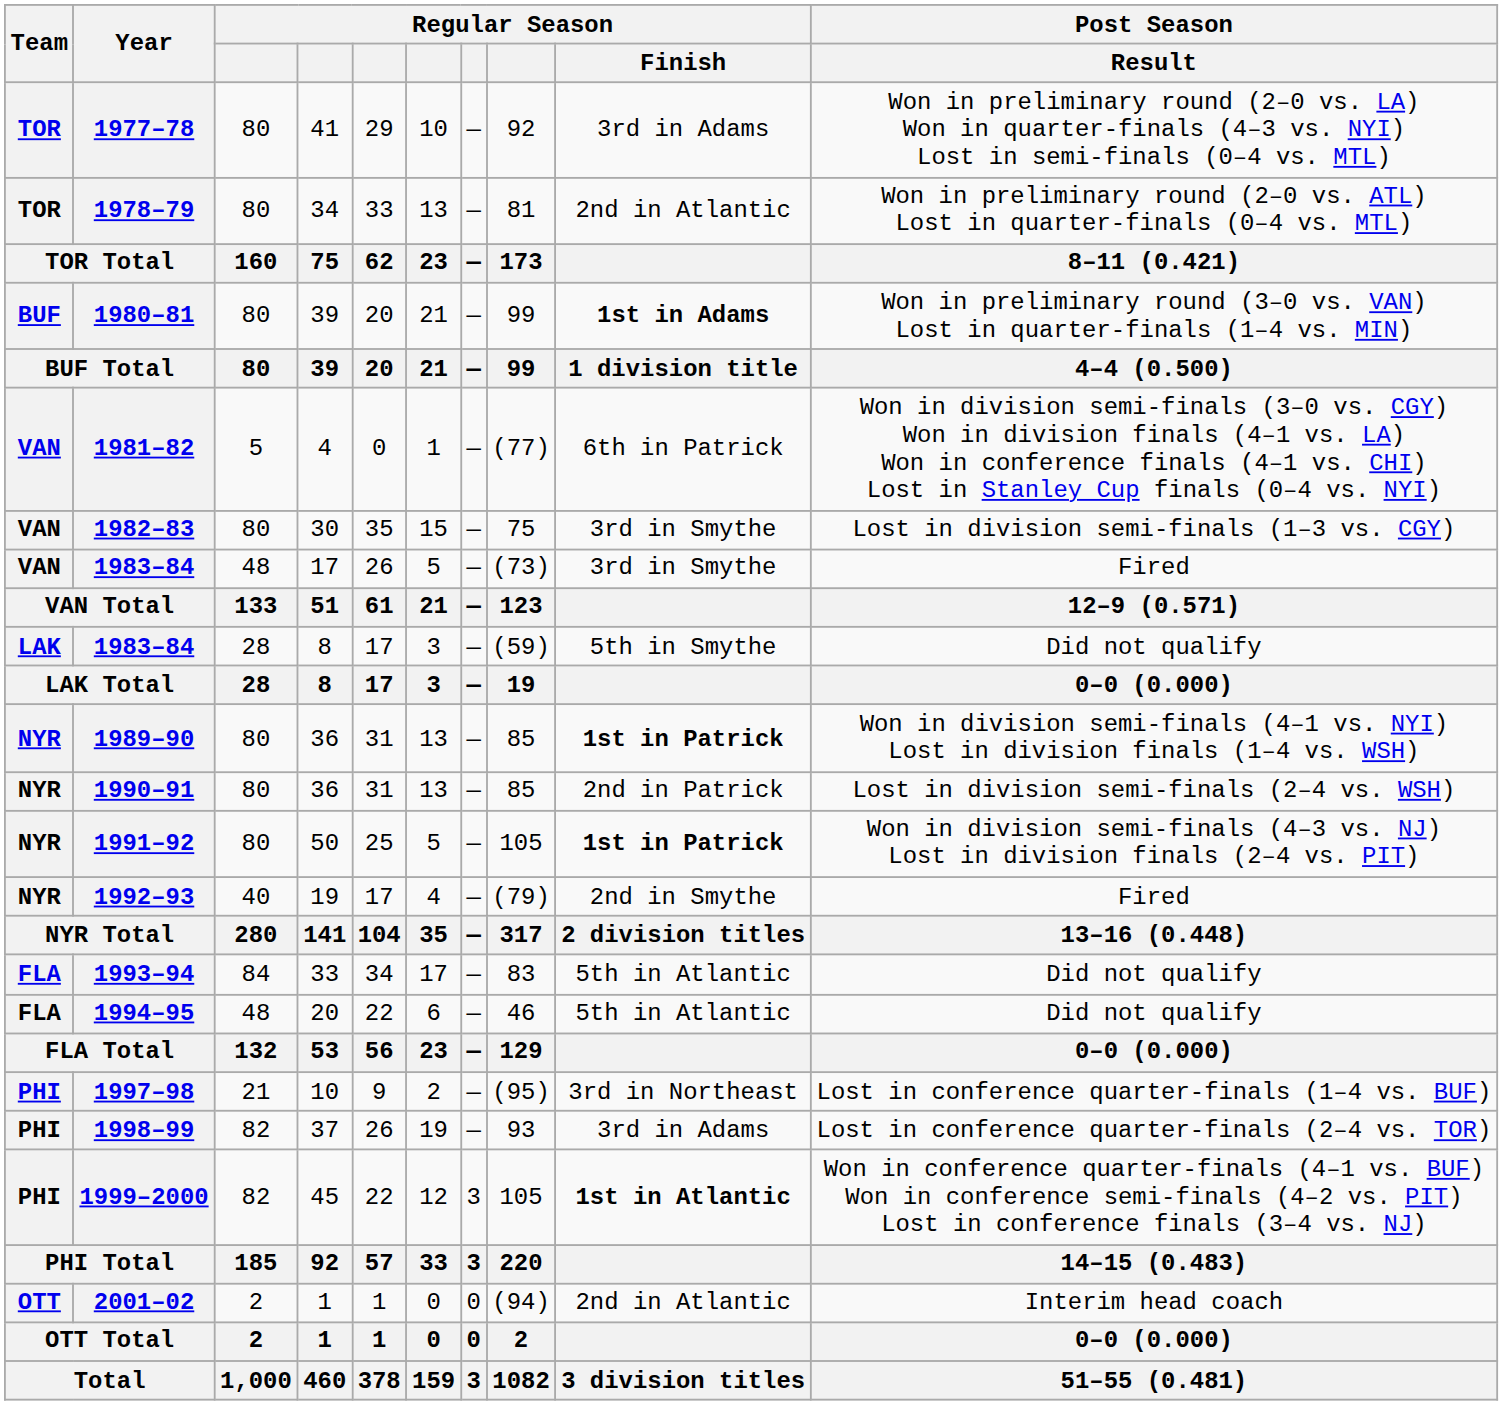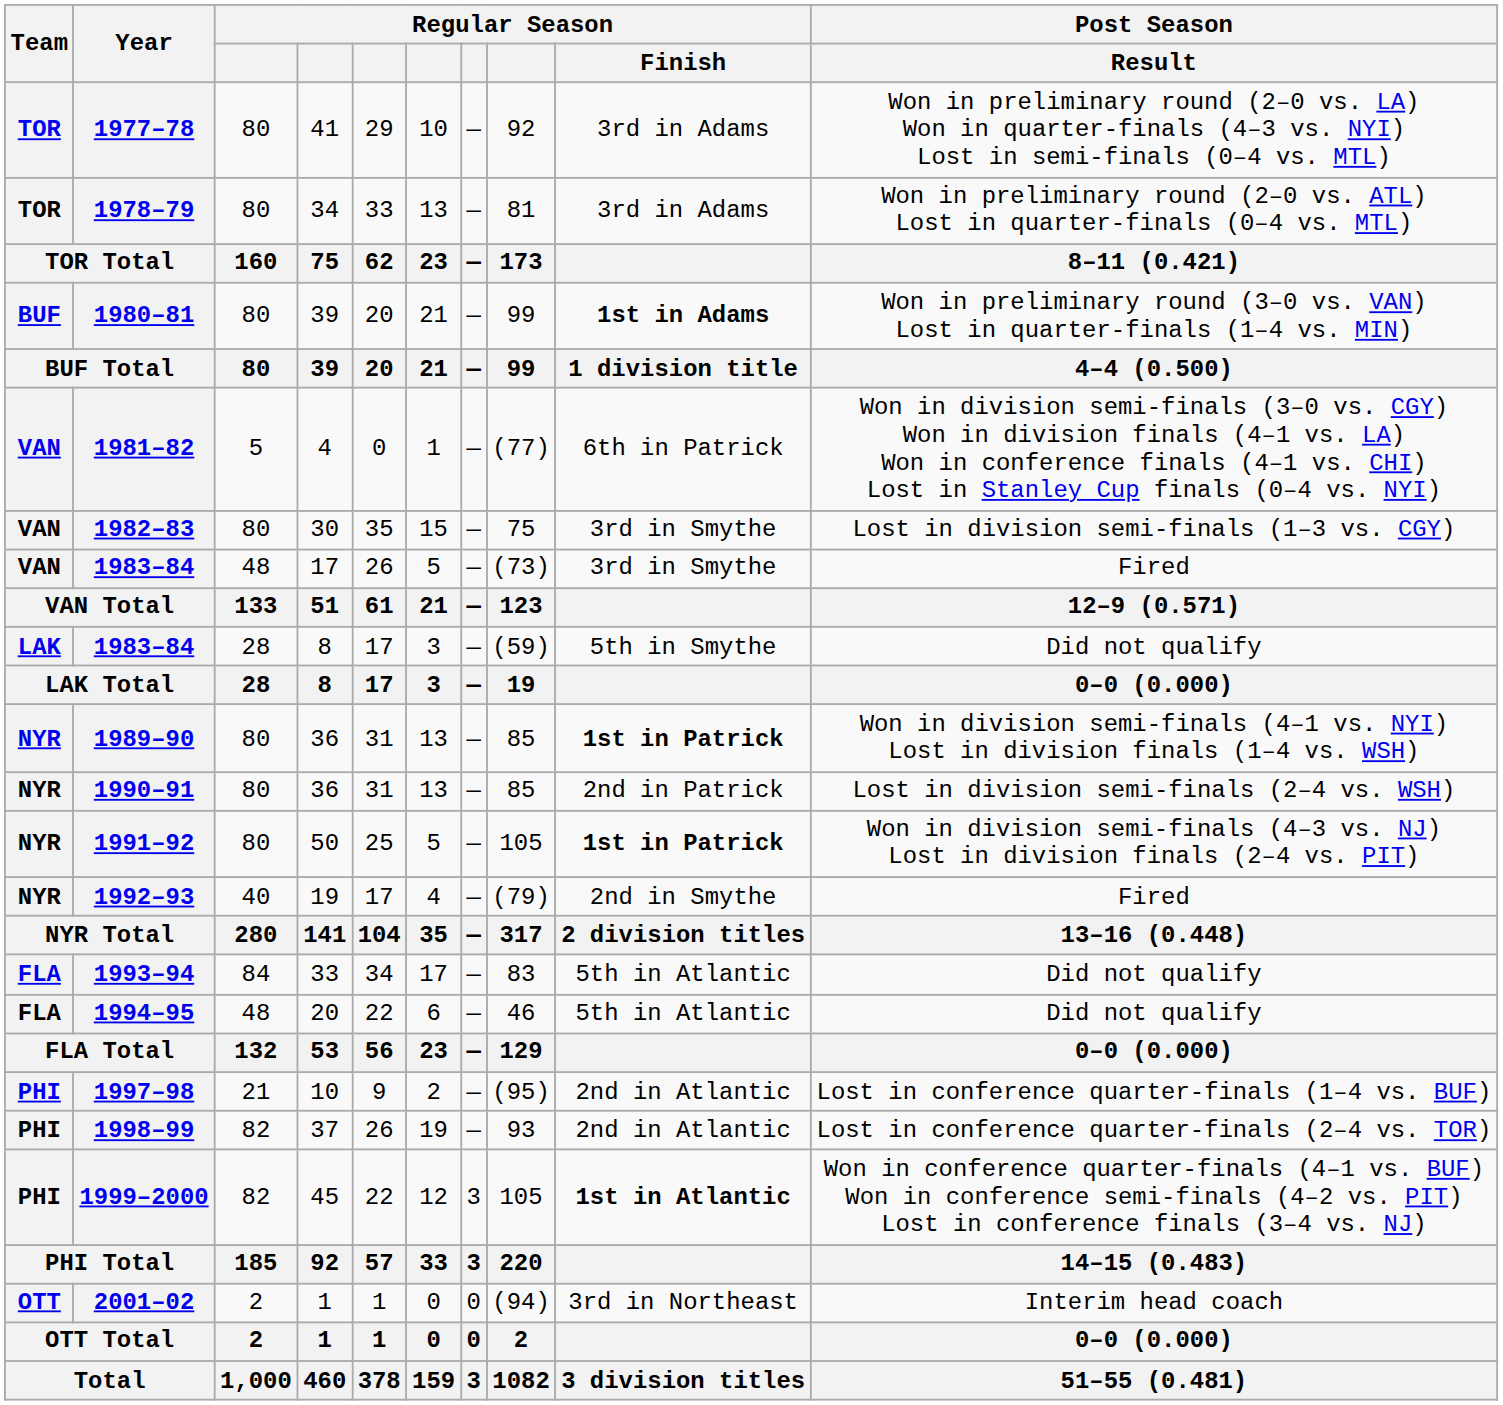(683, 210) 2nd in Atlantic -> (683, 210) 3rd in Adams
(683, 1091) 3rd in Northeast -> (683, 1091) 2nd in Atlantic
(683, 1130) 3rd in Adams -> (683, 1130) 2nd in Atlantic
(683, 1303) 2nd in Atlantic -> (683, 1303) 3rd in Northeast
